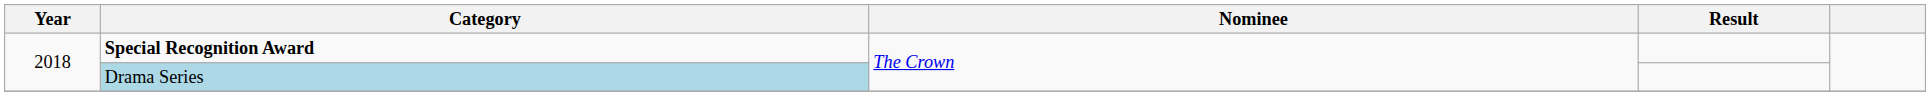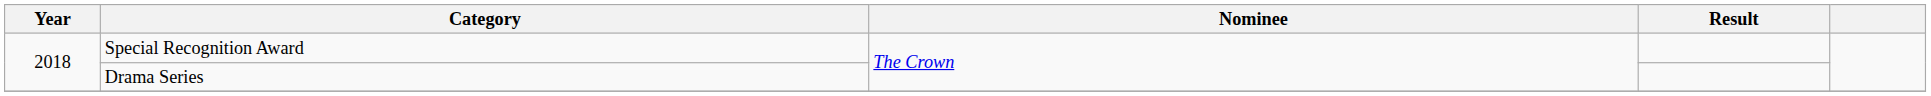(210, 47) bold -> (204, 47) normal
(154, 76) lightblue background -> (154, 76) no background
